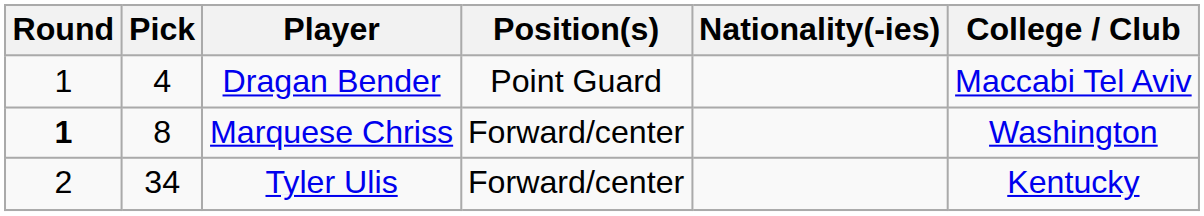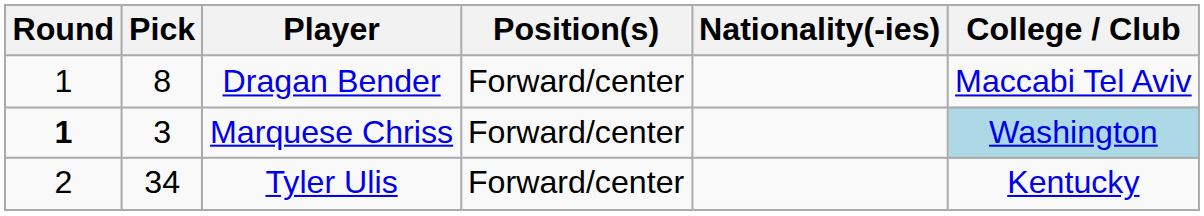(162, 81) 4 -> (162, 81) 8
(576, 81) Point Guard -> (576, 81) Forward/center
(162, 132) 8 -> (162, 132) 3
(1073, 132) no background -> (1073, 132) lightblue background
